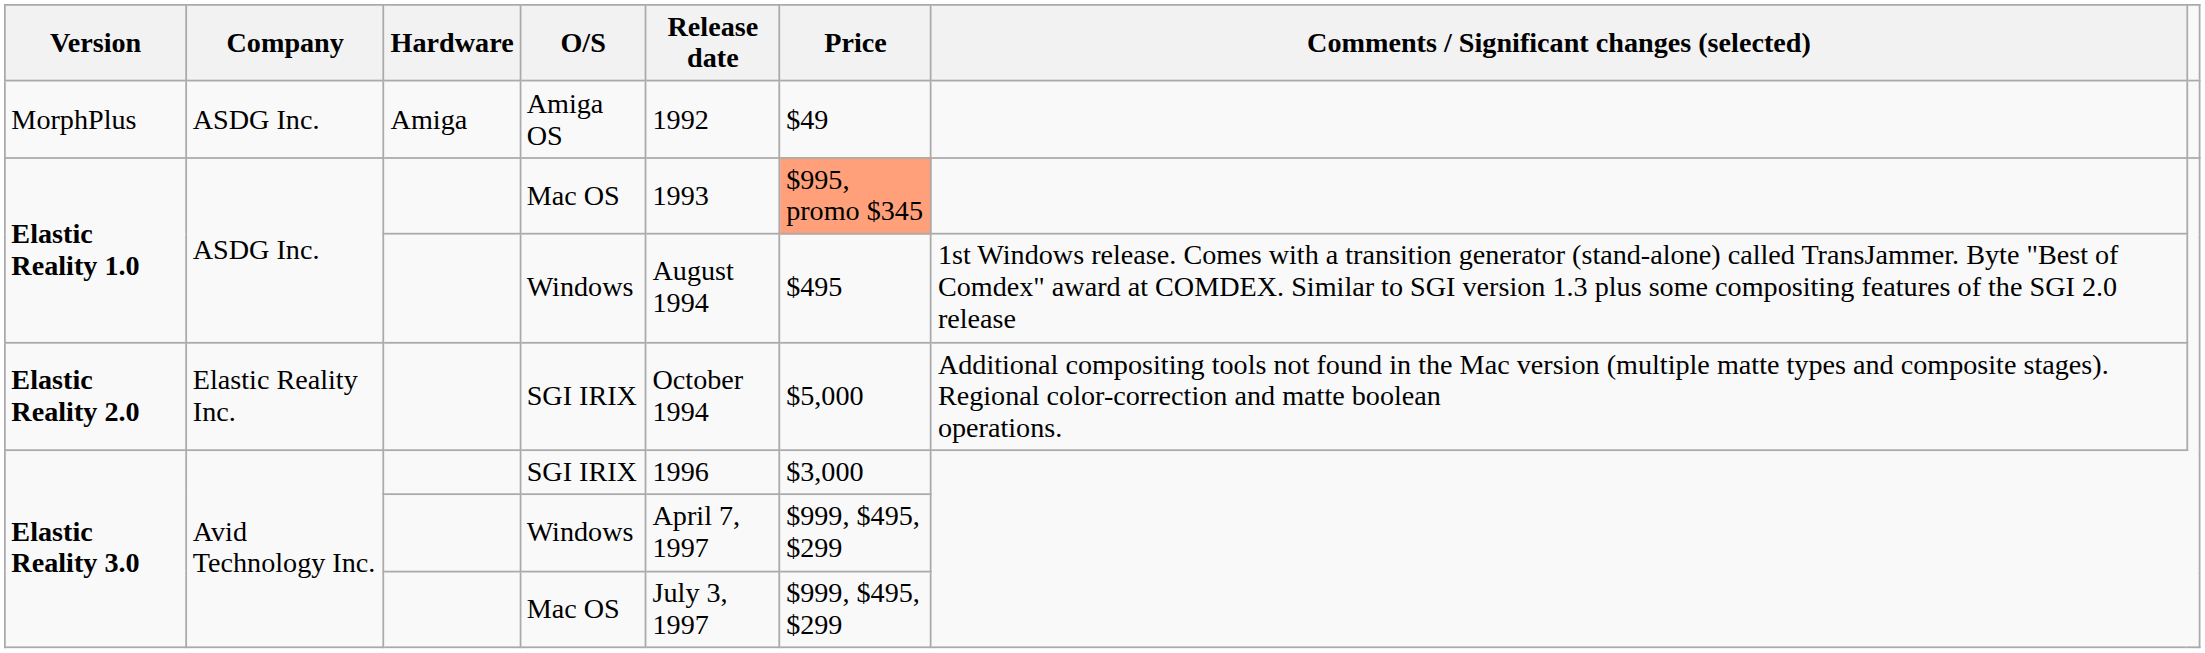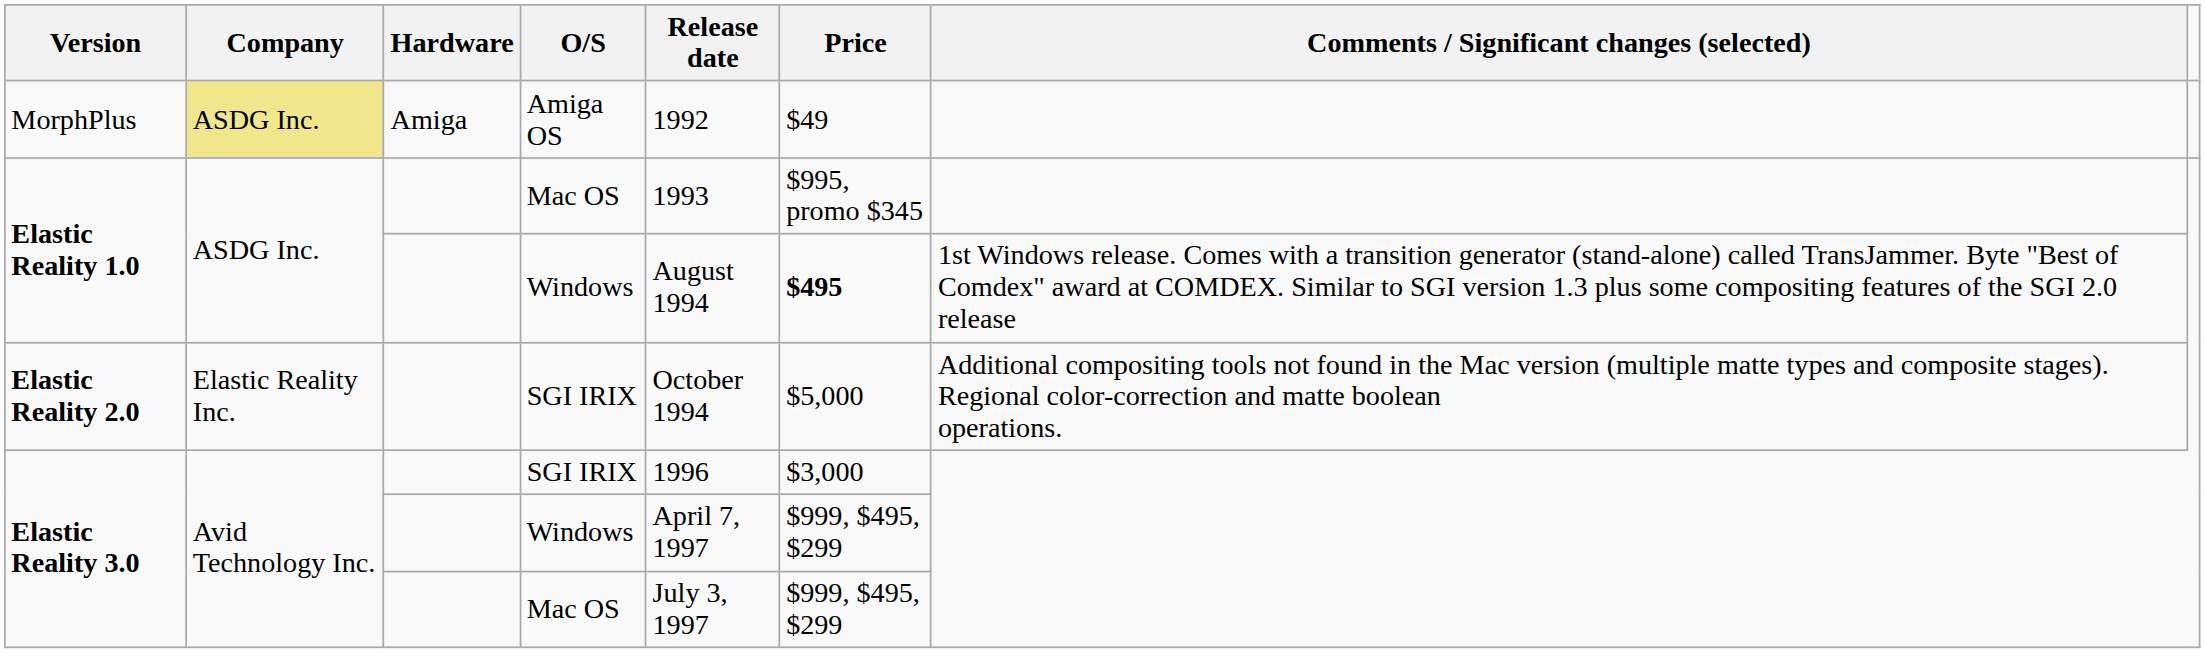(256, 119) no background -> (256, 119) khaki background
(855, 195) lightsalmon background -> (855, 195) no background
(814, 287) normal -> (814, 287) bold
